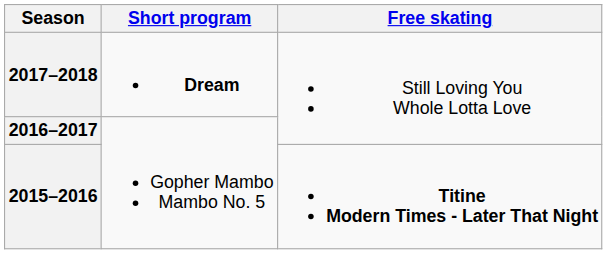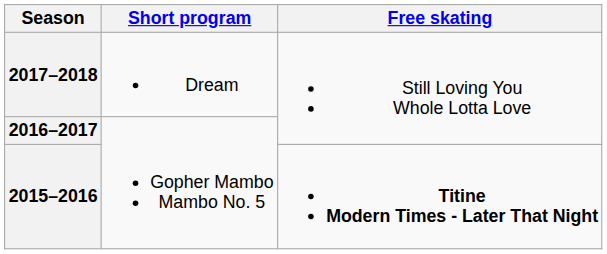(190, 85) bold -> (190, 85) normal
